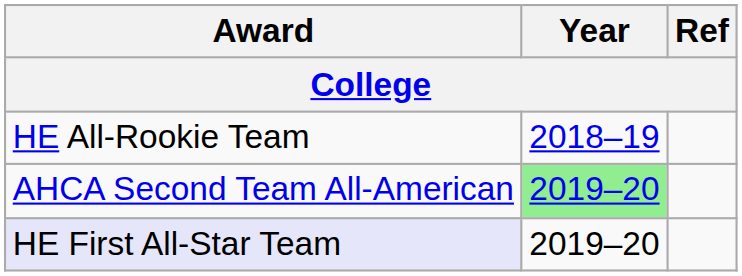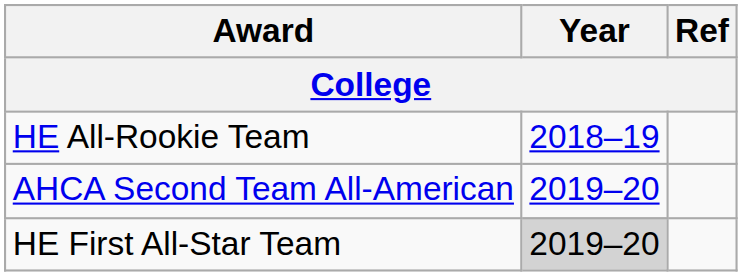(594, 190) lightgreen background -> (594, 190) no background
(177, 243) lavender background -> (177, 243) no background
(594, 243) no background -> (594, 243) lightgrey background
